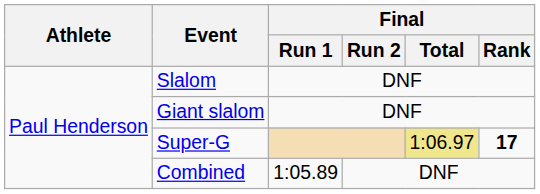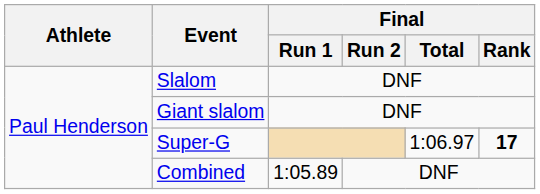(442, 142) khaki background -> (442, 142) no background
